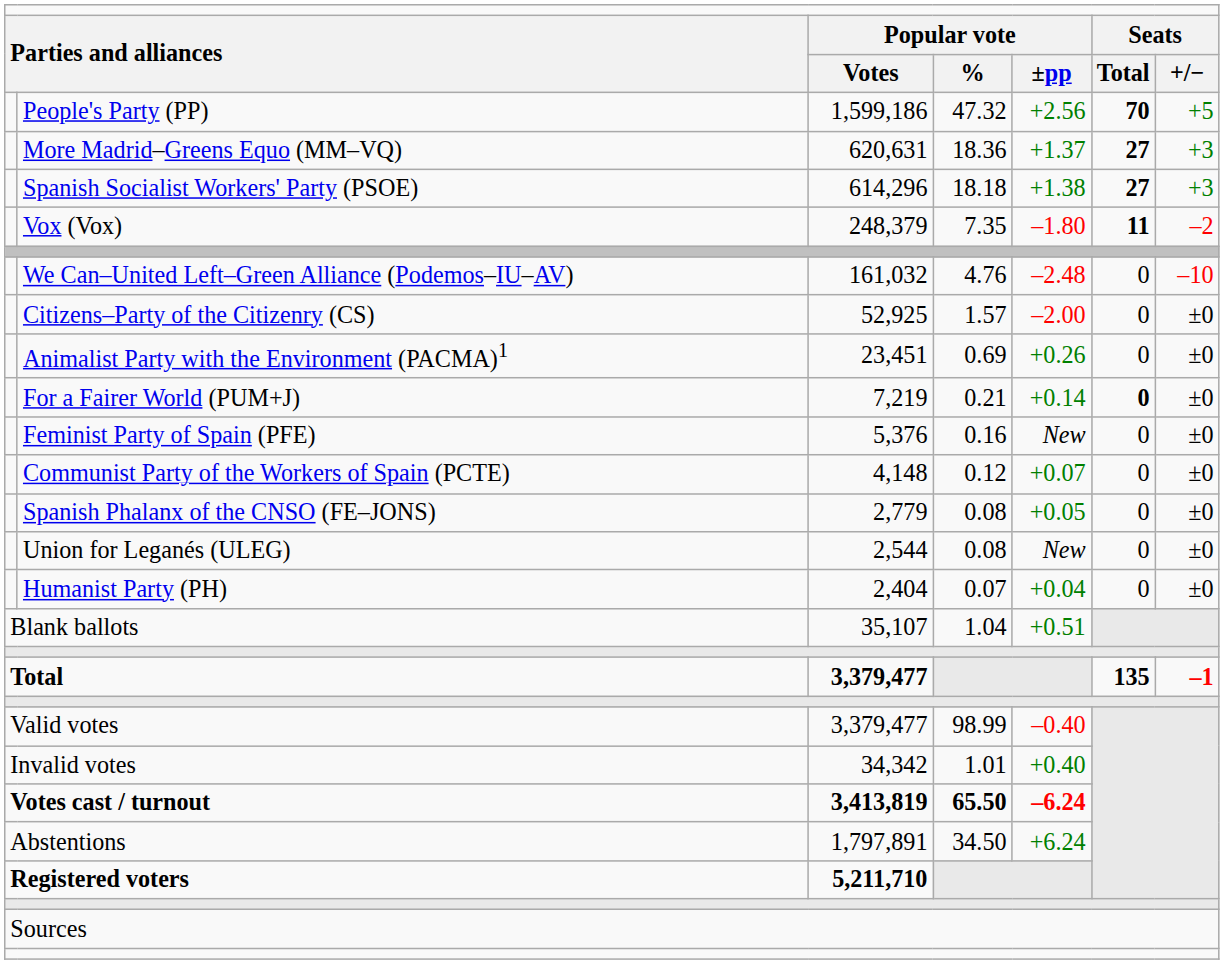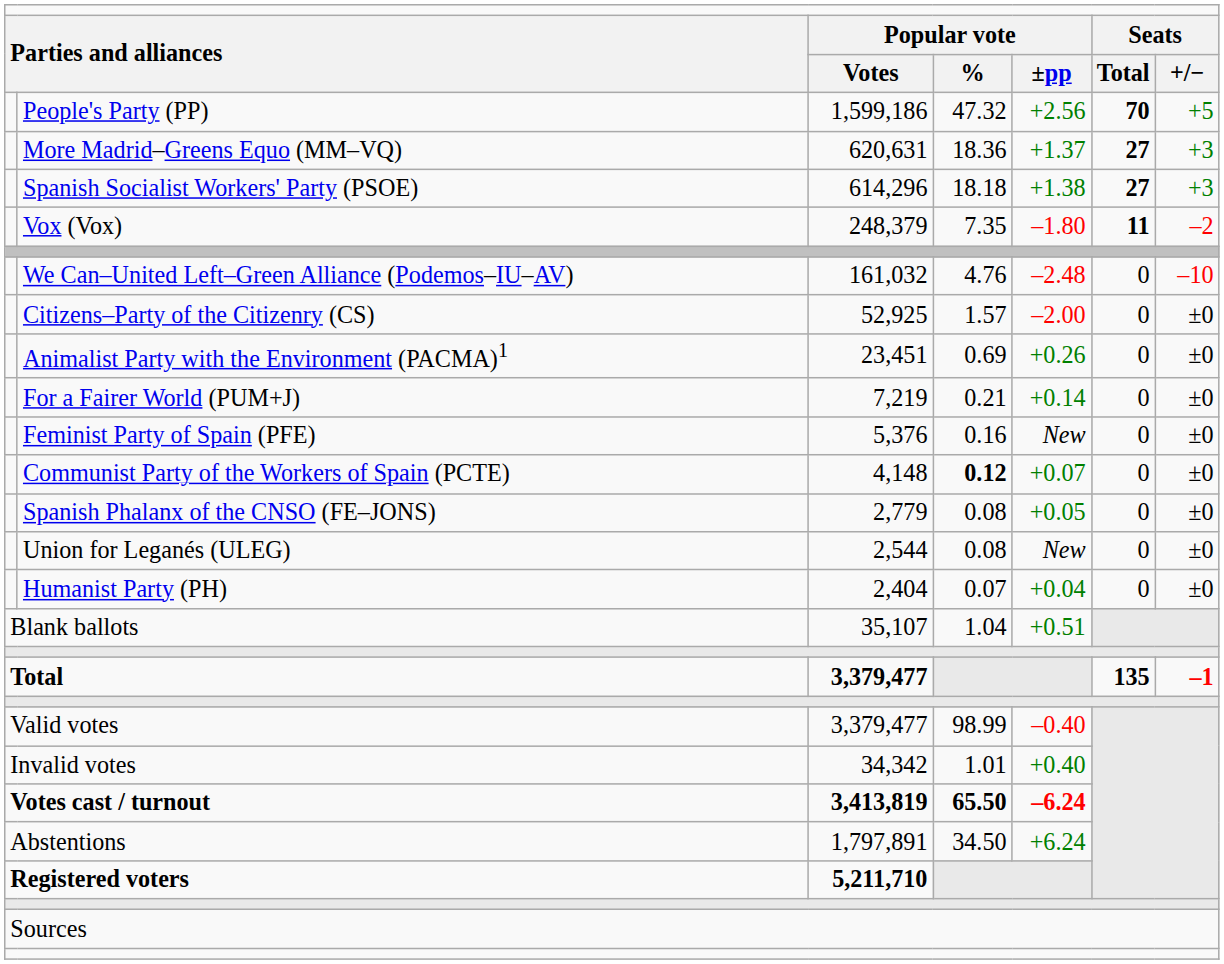(1144, 397) bold -> (1144, 397) normal
(985, 473) normal -> (985, 473) bold
